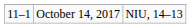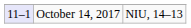(19, 14) no background -> (19, 14) lavender background
